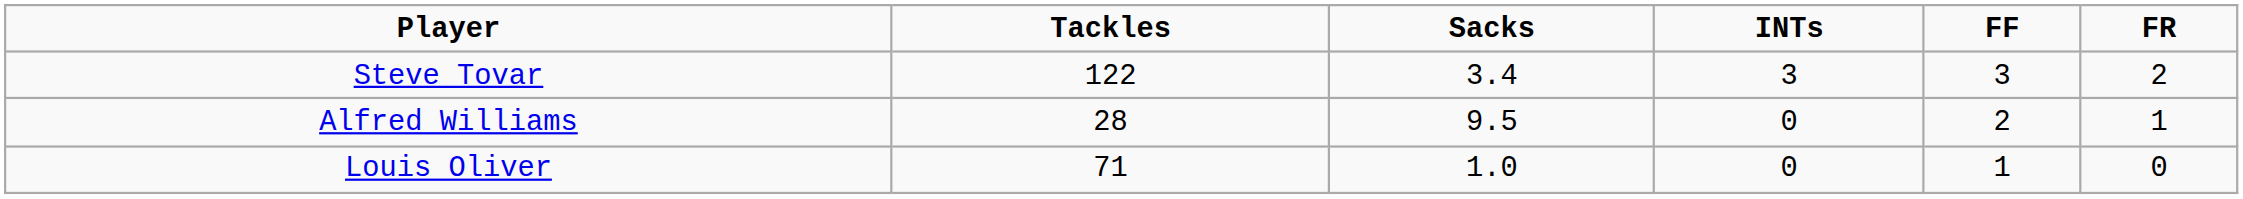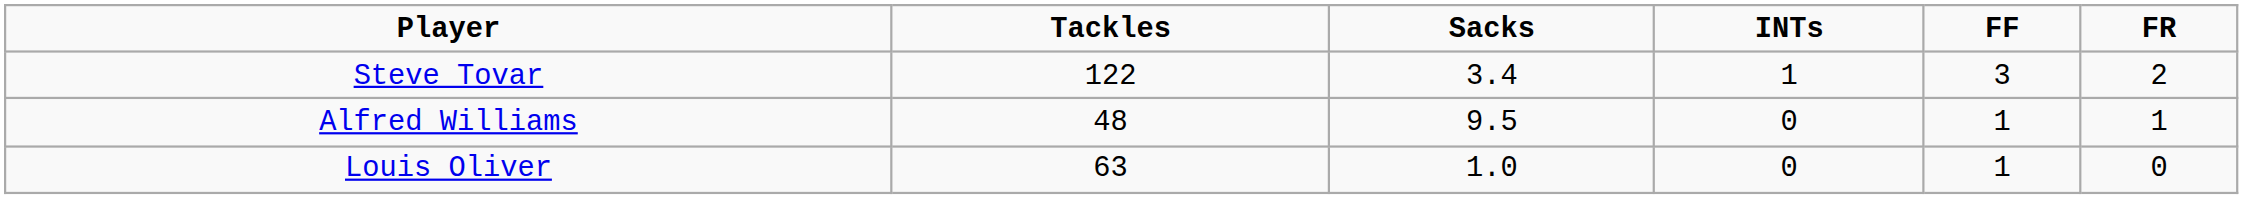(1789, 75) 3 -> (1789, 75) 1
(1111, 122) 28 -> (1111, 122) 48
(2002, 122) 2 -> (2002, 122) 1
(1111, 169) 71 -> (1111, 169) 63
